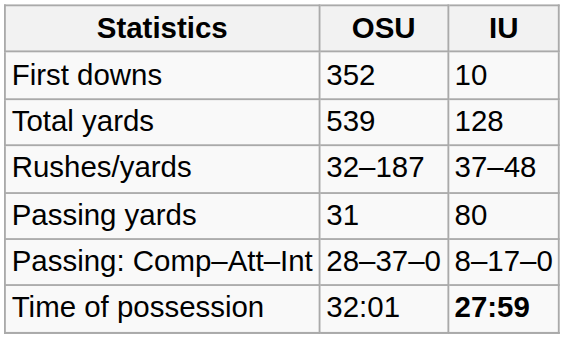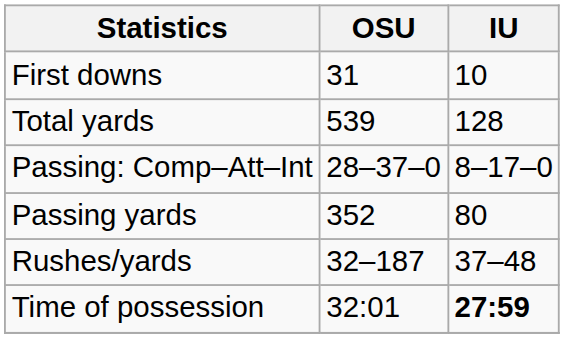(351, 74) 352 -> (343, 74) 31
rows swapped: (102, 168) <-> (162, 261)
(343, 215) 31 -> (351, 215) 352
